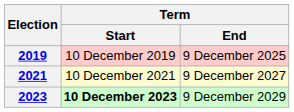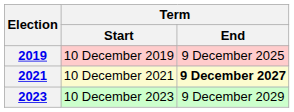(234, 76) normal -> (233, 76) bold
(120, 96) bold -> (119, 96) normal
